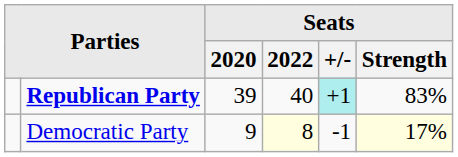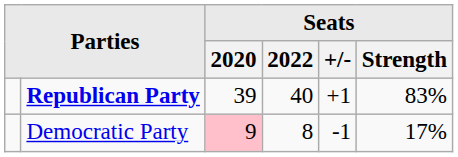(339, 95) paleturquoise background -> (339, 95) no background
(251, 132) no background -> (251, 132) pink background
(308, 132) lightyellow background -> (308, 132) no background
(426, 132) lightyellow background -> (426, 132) no background
